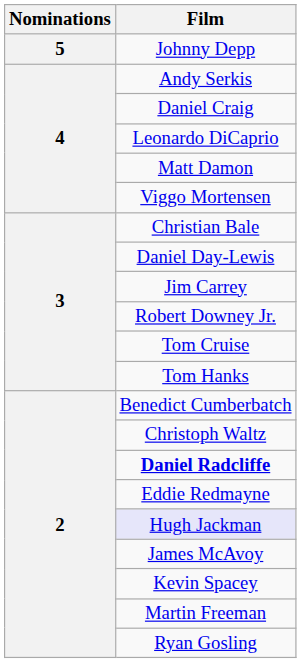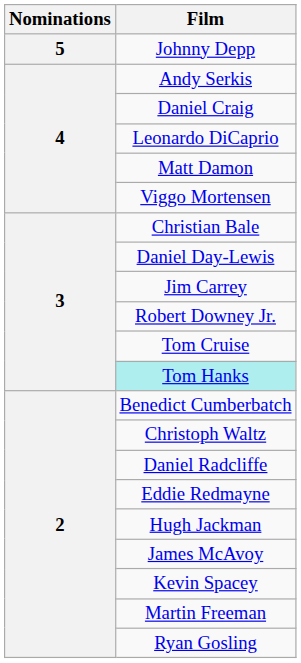(205, 375) no background -> (205, 375) paleturquoise background
(205, 464) bold -> (205, 464) normal
(205, 524) lavender background -> (205, 524) no background
